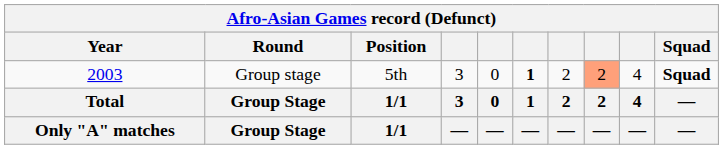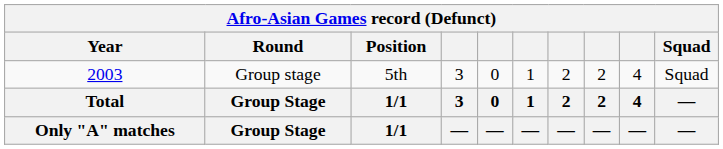(530, 74) bold -> (530, 74) normal
(602, 74) lightsalmon background -> (602, 74) no background
(687, 74) bold -> (687, 74) normal
